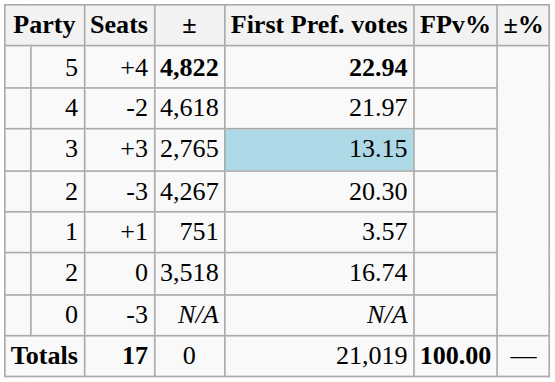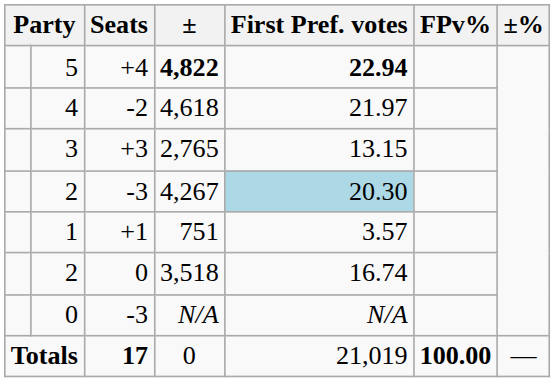(378, 149) lightblue background -> (378, 149) no background
(378, 190) no background -> (378, 190) lightblue background
